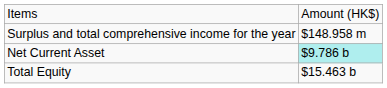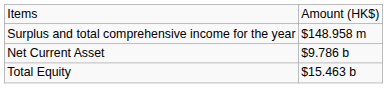(325, 53) paleturquoise background -> (325, 53) no background
